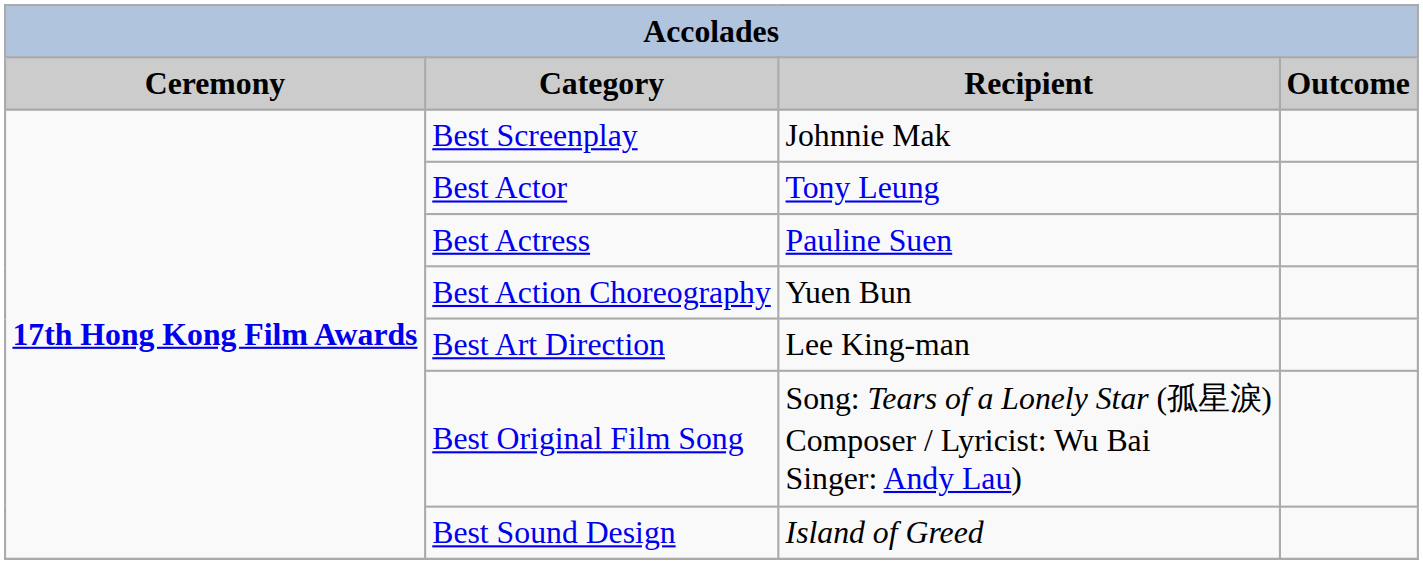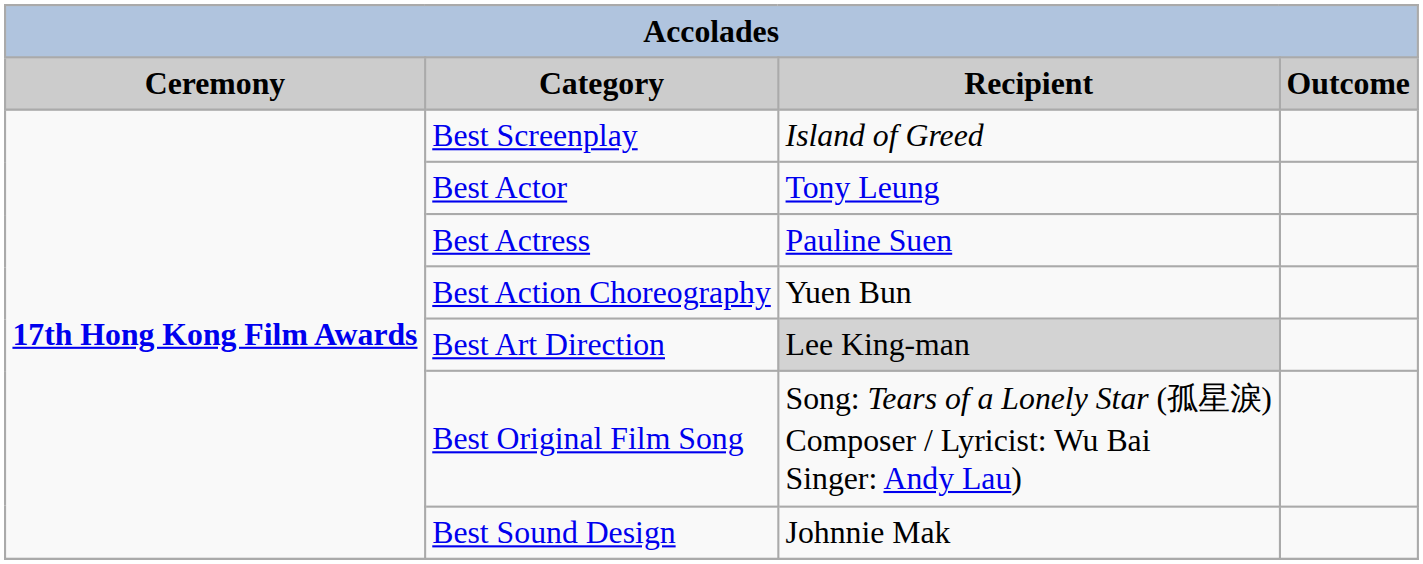(868, 135) Johnnie Mak -> (885, 135) Island of Greed
(878, 345) no background -> (878, 345) lightgrey background
(885, 531) Island of Greed -> (868, 531) Johnnie Mak
